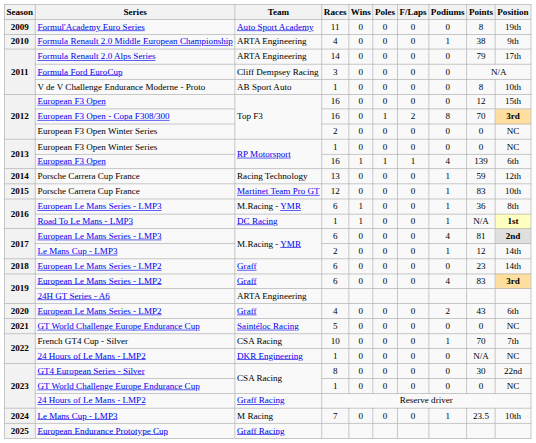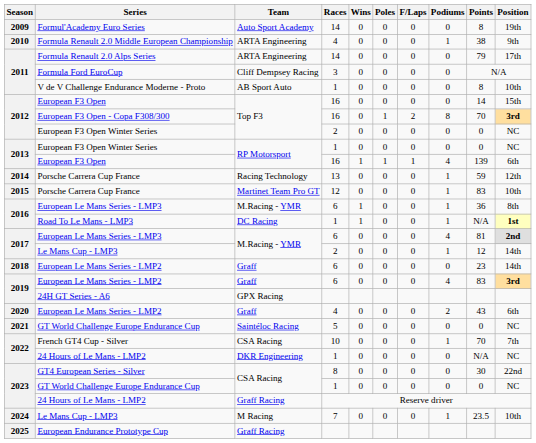(335, 27) 11 -> (335, 27) 14
(481, 102) 12 -> (481, 102) 14
(272, 296) ARTA Engineering -> (260, 296) GPX Racing
